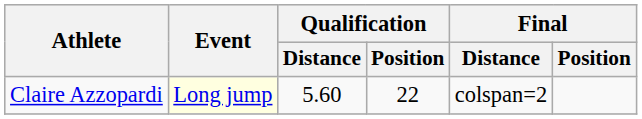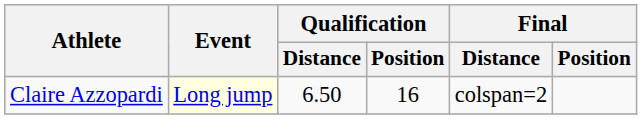(322, 95) 5.60 -> (322, 95) 6.50
(408, 95) 22 -> (408, 95) 16
